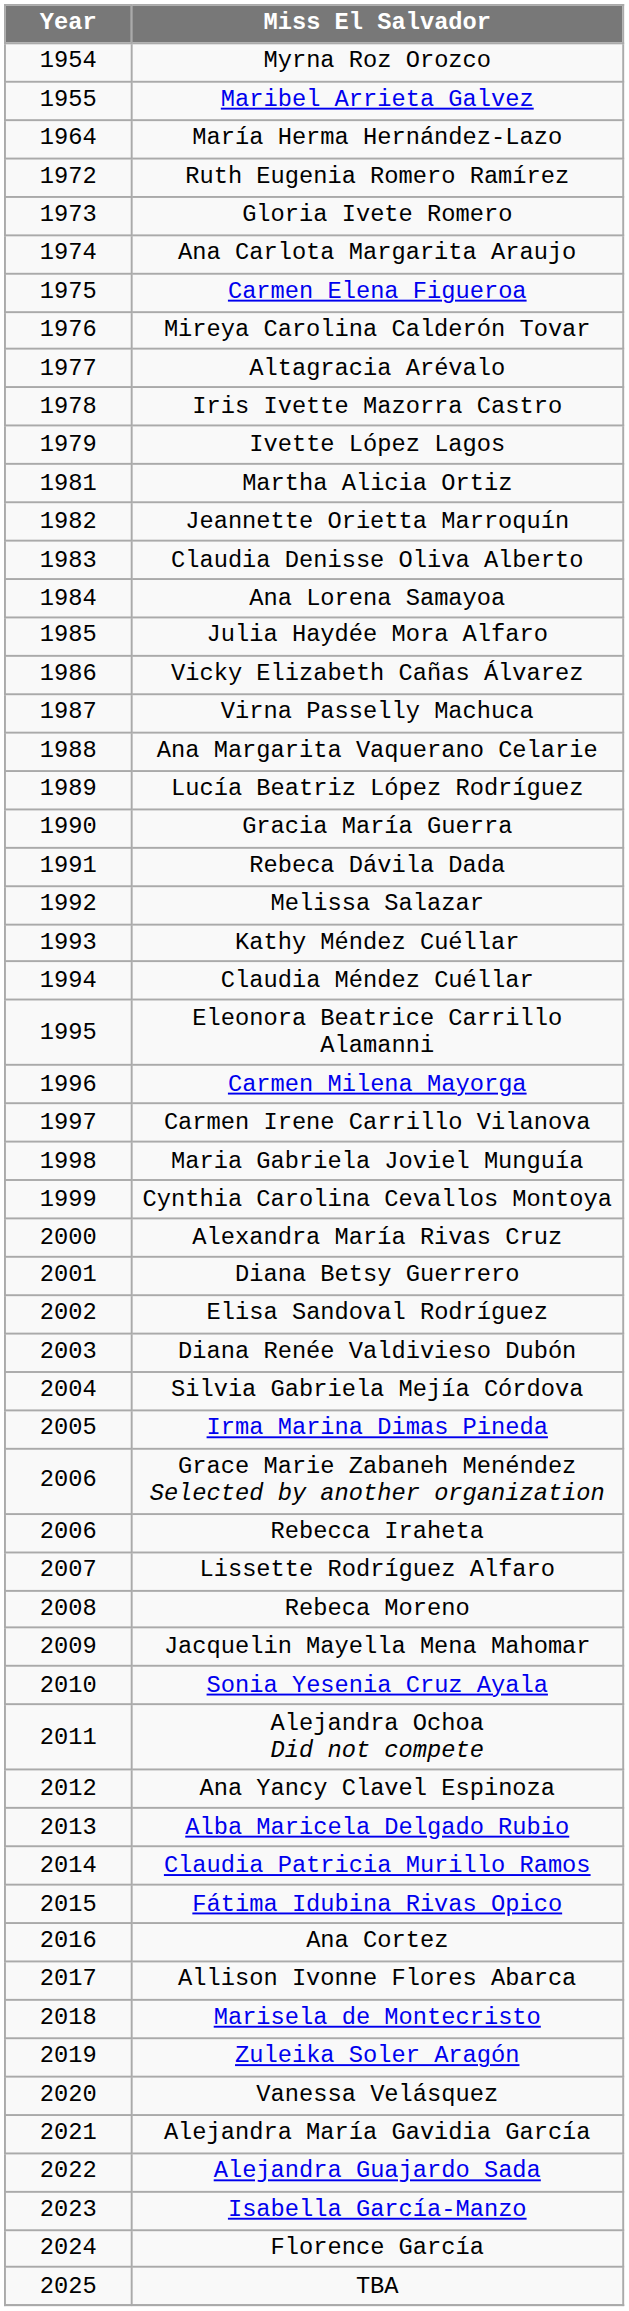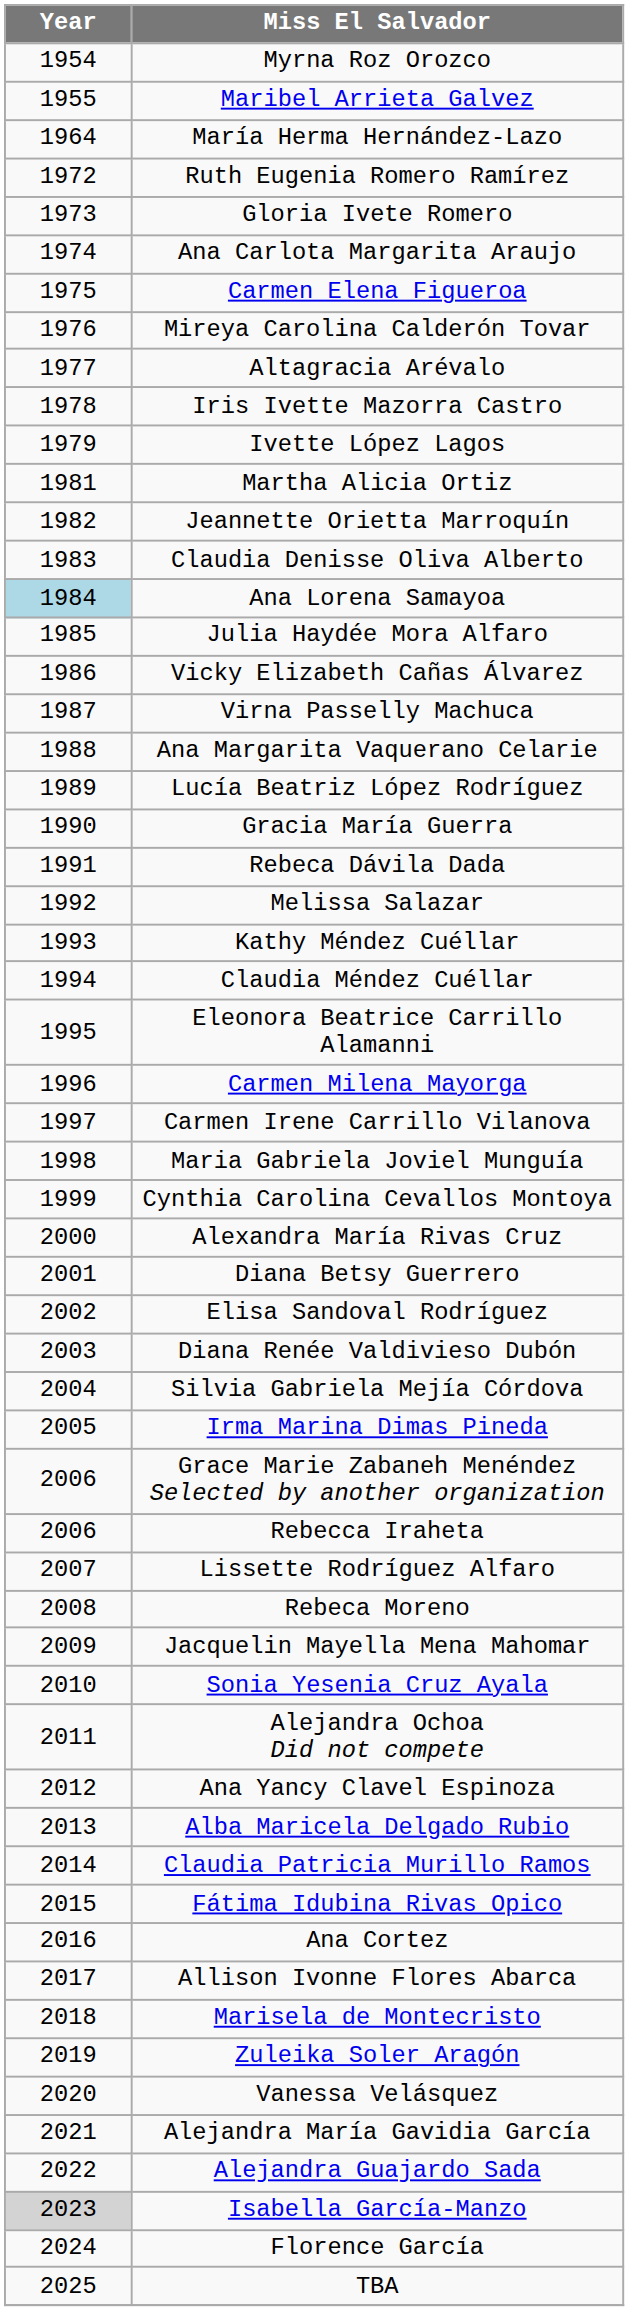(68, 599) no background -> (68, 599) lightblue background
(68, 2210) no background -> (68, 2210) lightgrey background
